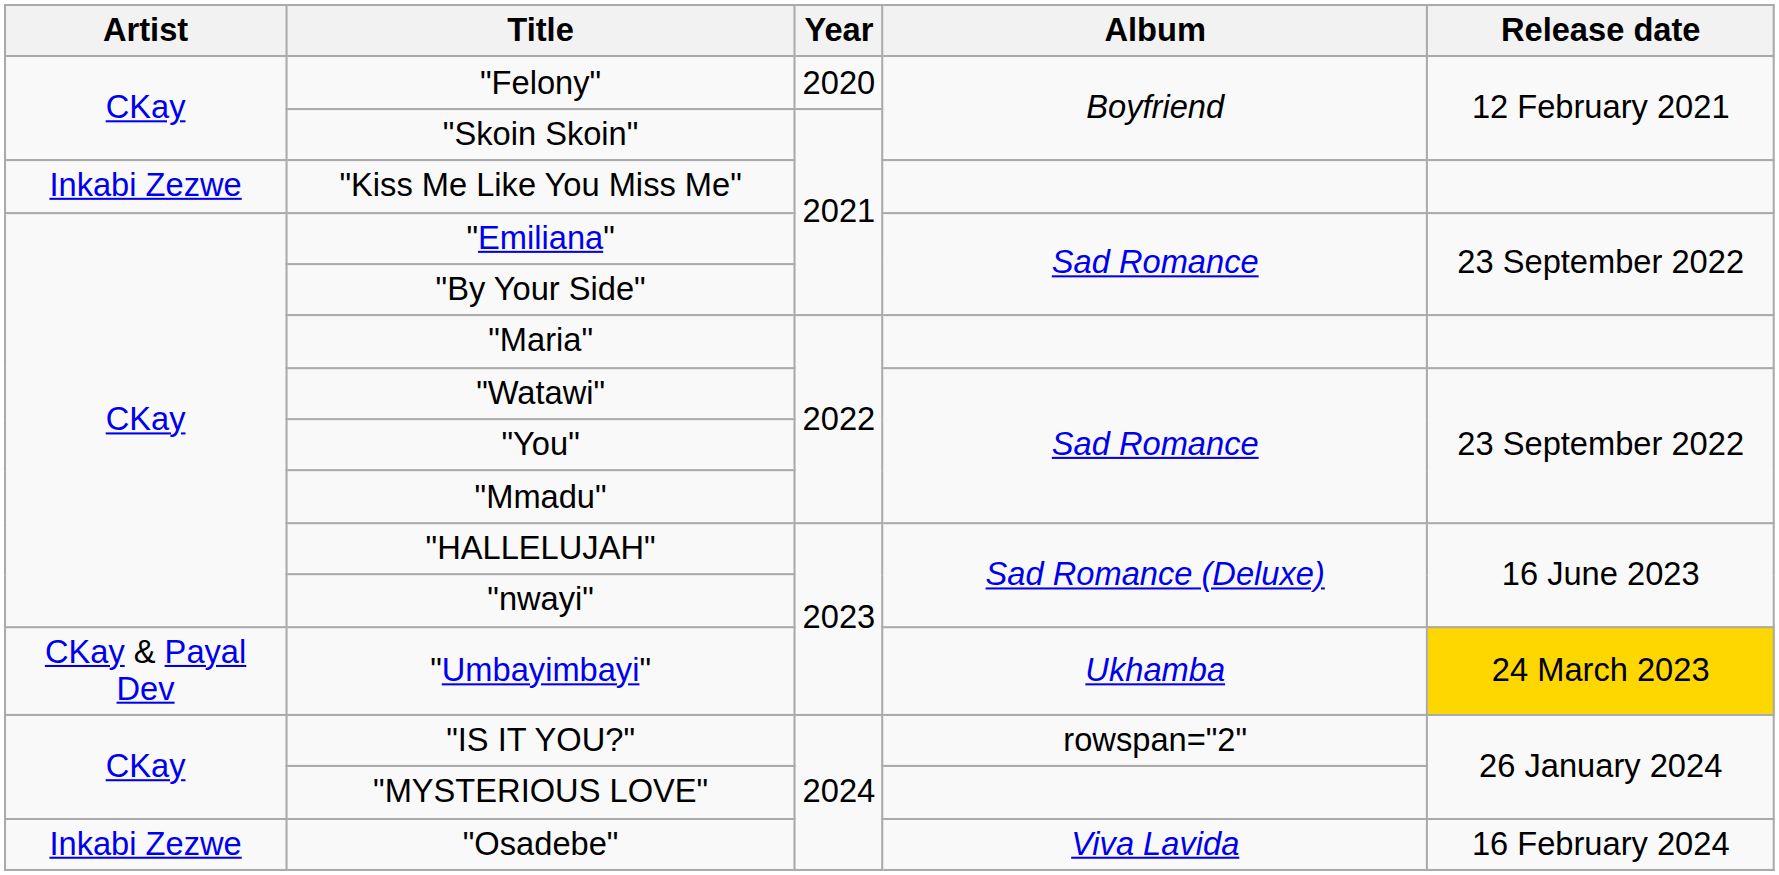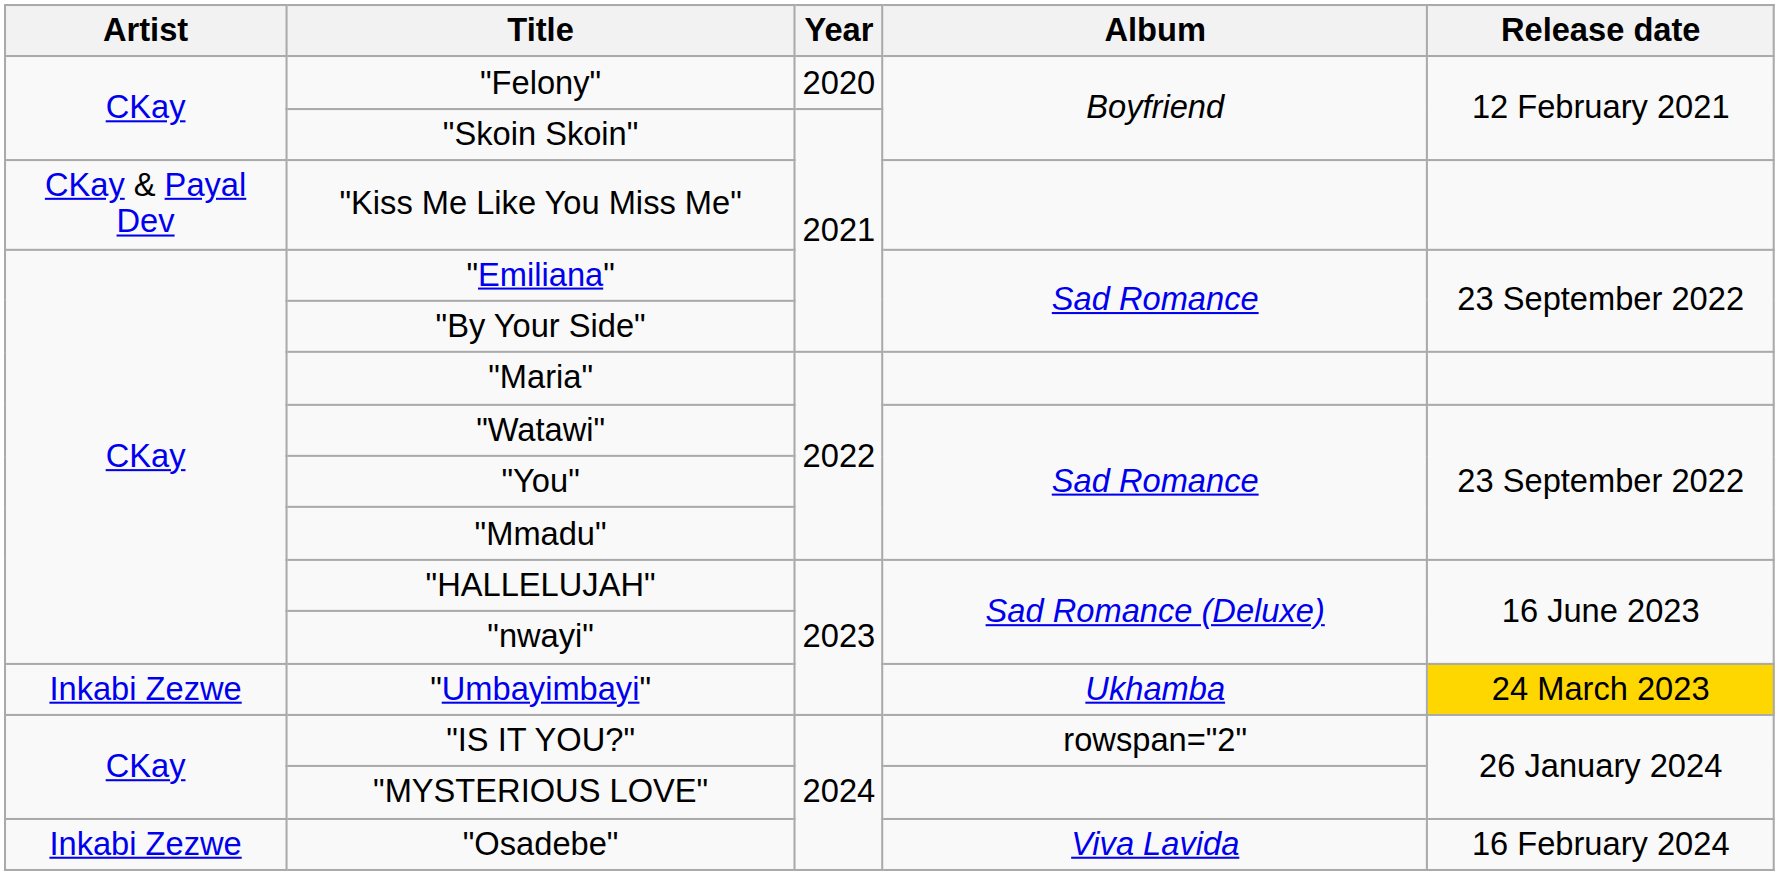(146, 185) Inkabi Zezwe -> (146, 204) CKay & Payal Dev
(146, 669) CKay & Payal Dev -> (146, 688) Inkabi Zezwe
